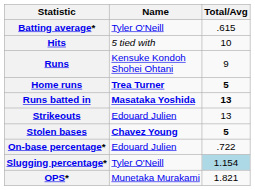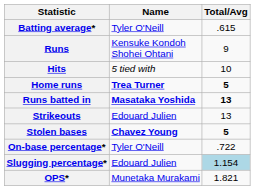rows swapped: (57, 43) <-> (57, 64)
(144, 147) Edouard Julien -> (138, 147) Tyler O'Neill
(138, 162) Tyler O'Neill -> (144, 162) Edouard Julien
